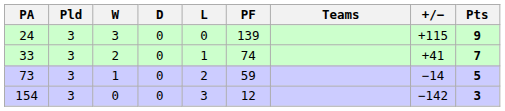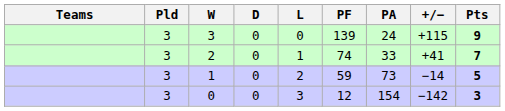columns swapped: (341, 15) <-> (27, 15)
